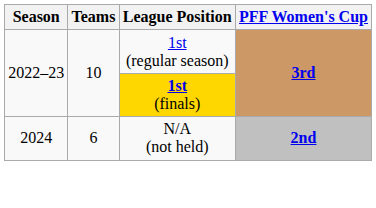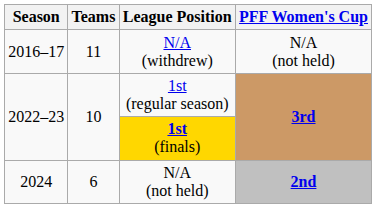+ row: (177, 51)
